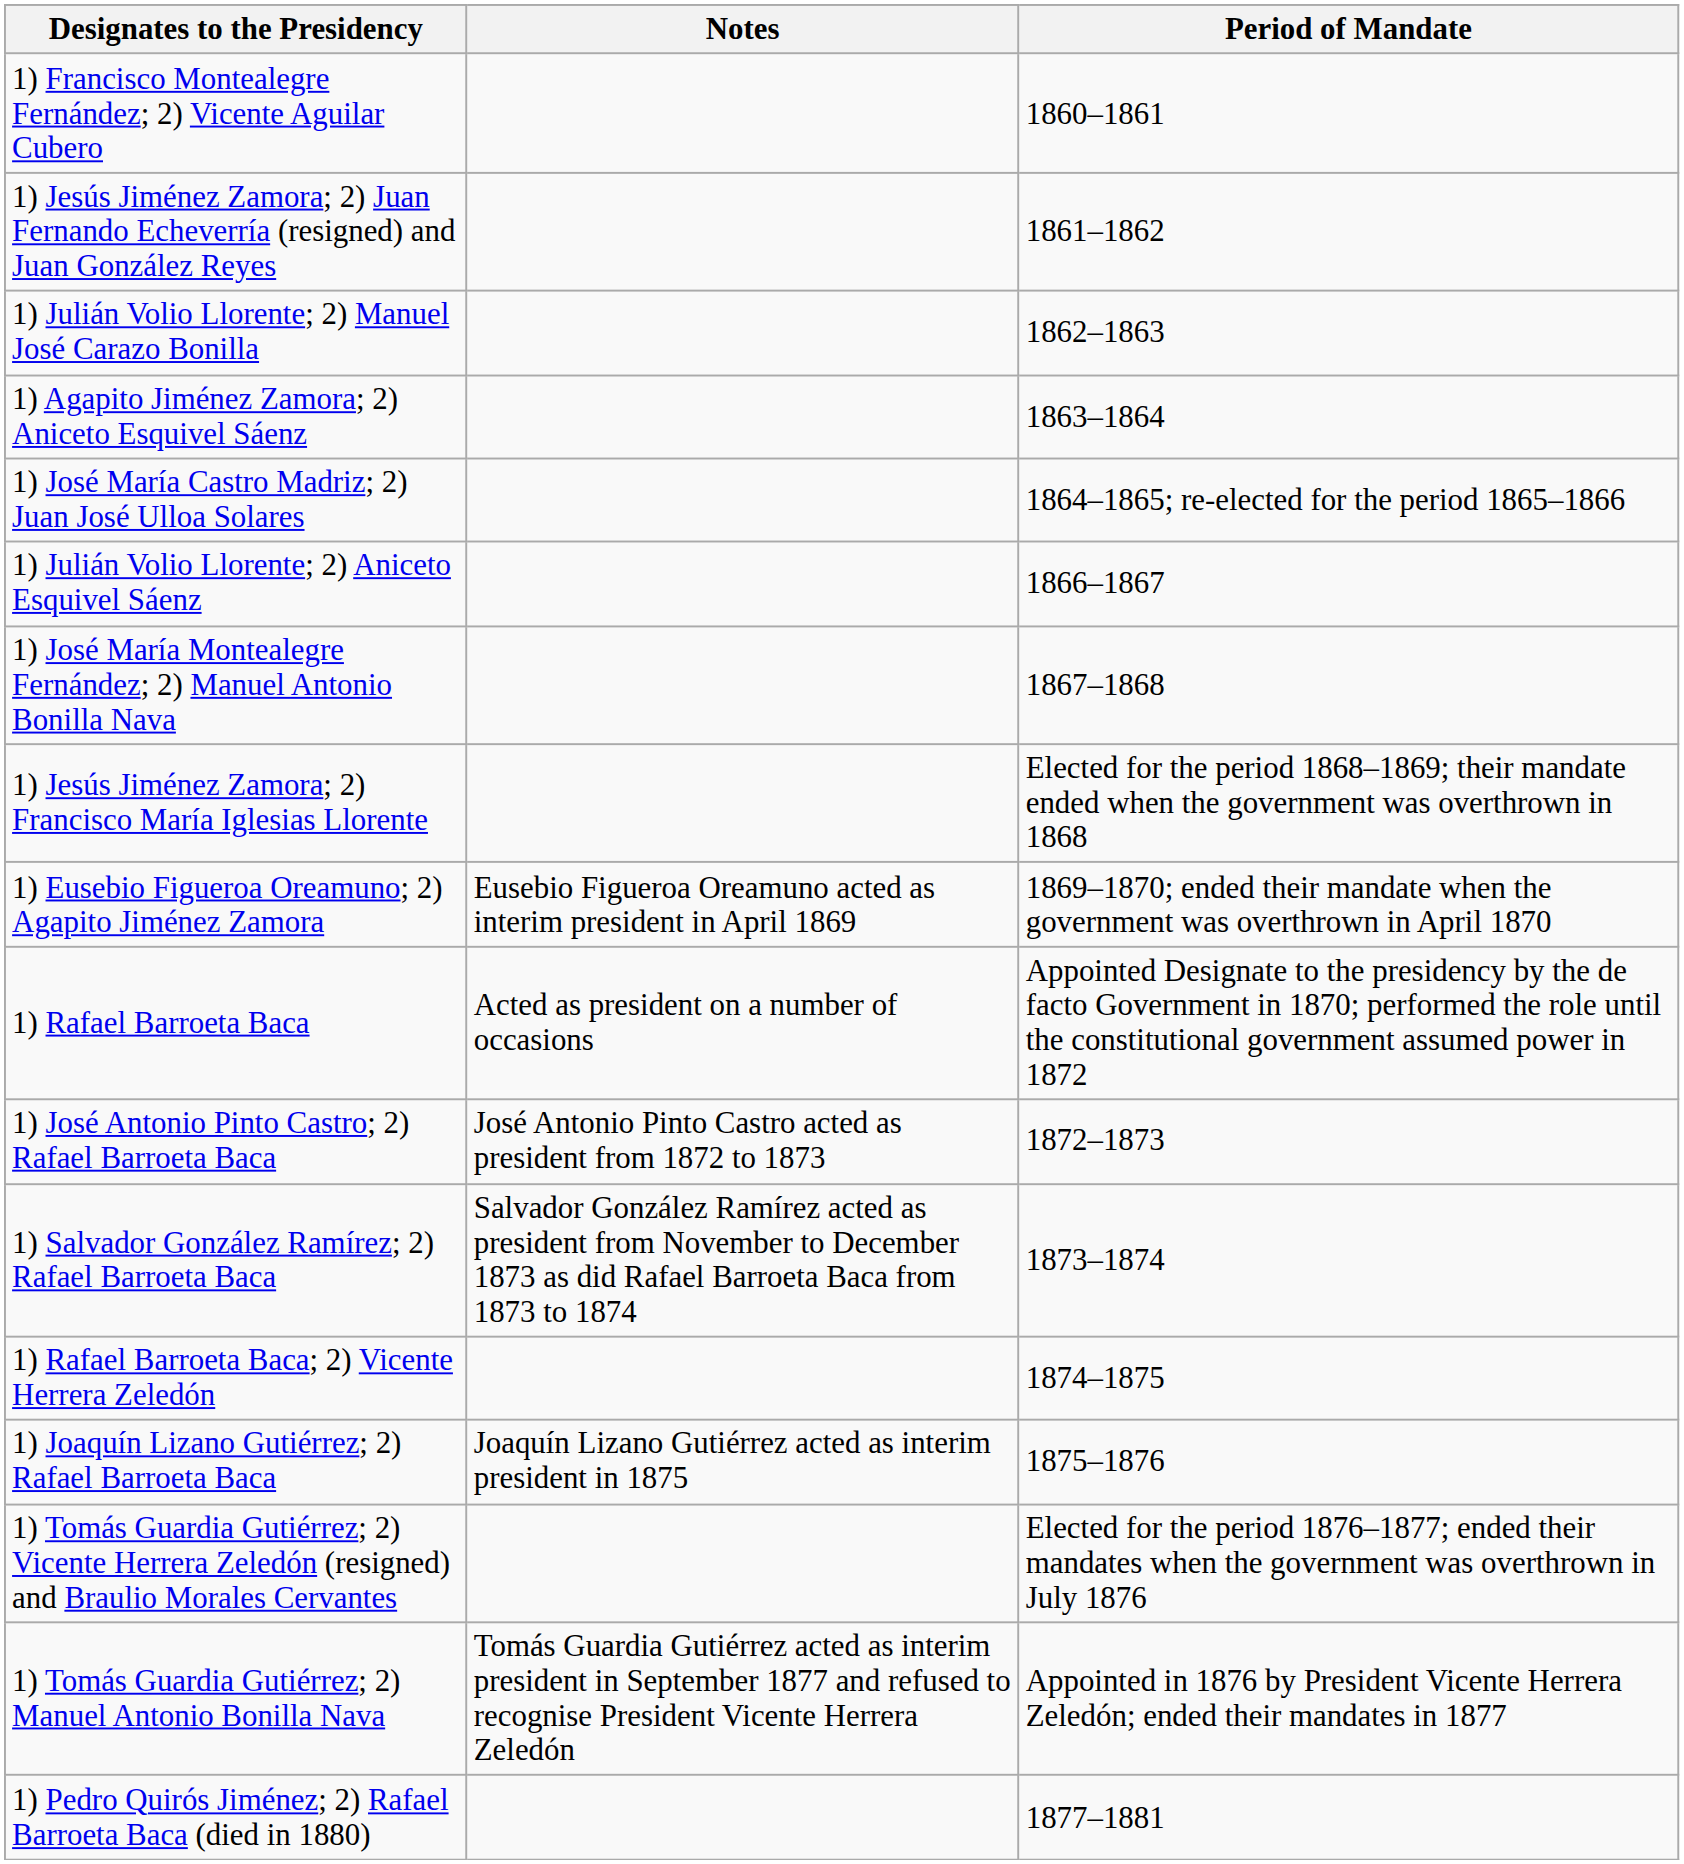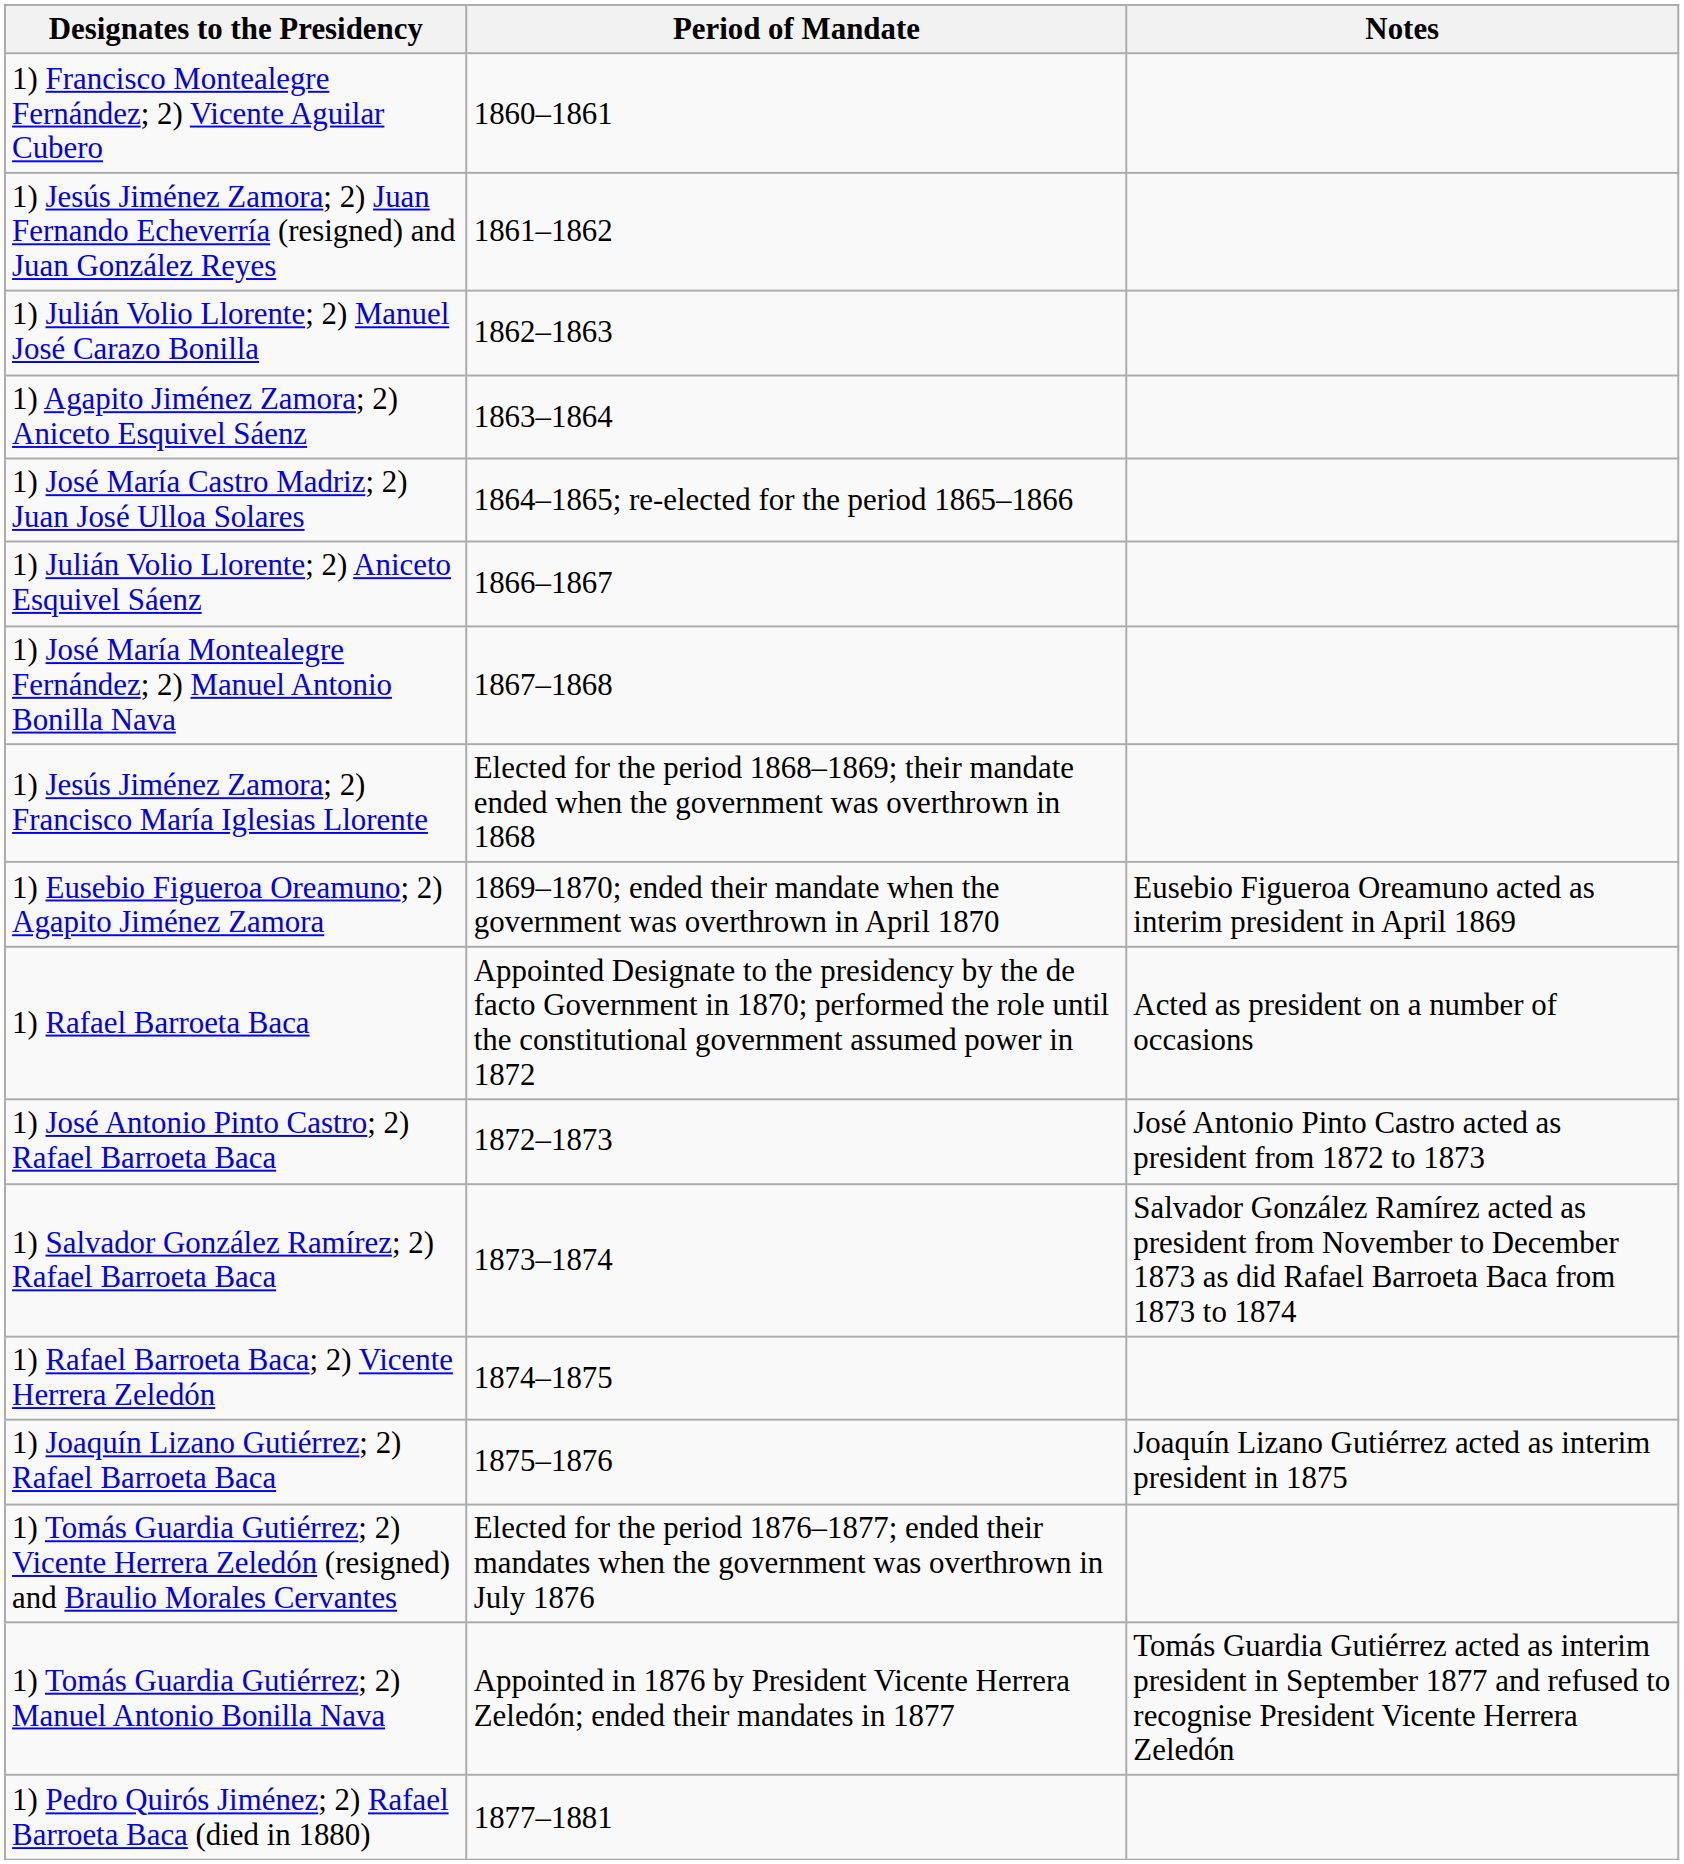columns swapped: (1348, 28) <-> (743, 28)
